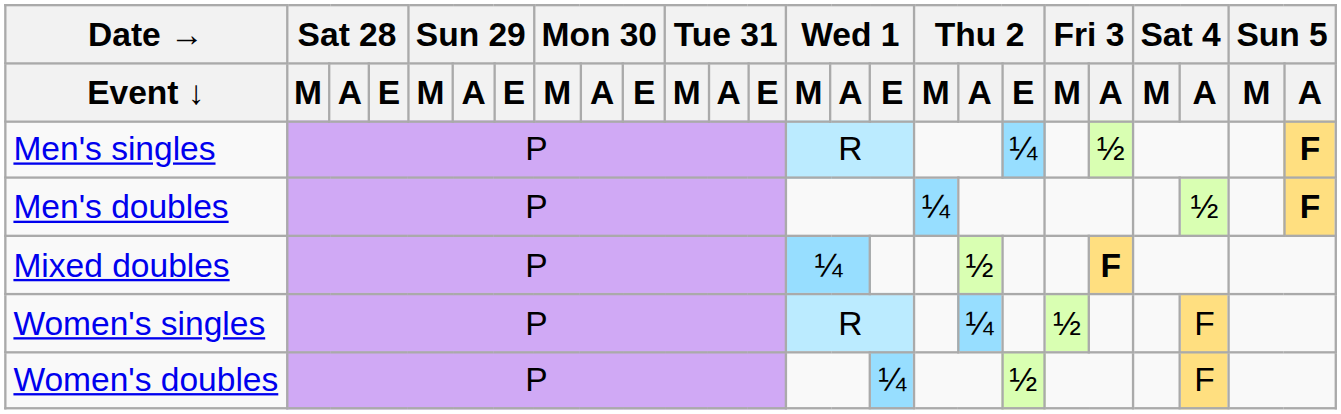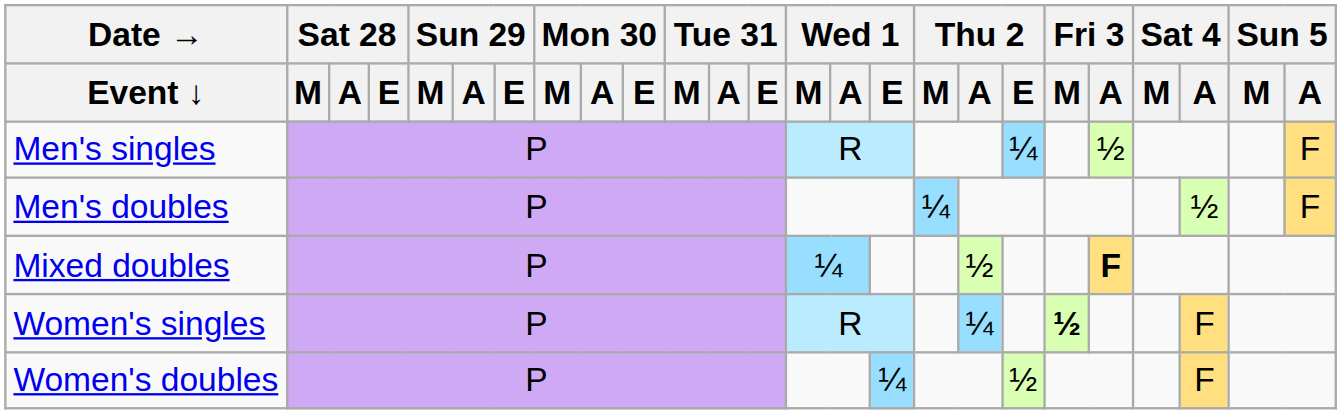(1310, 149) bold -> (1310, 149) normal
(1310, 207) bold -> (1310, 207) normal
(1067, 322) normal -> (1067, 322) bold
